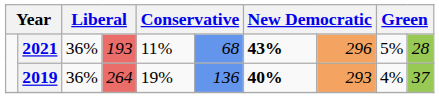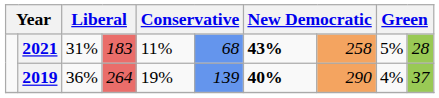(82, 48) 36% -> (82, 48) 31%
(119, 48) 193 -> (119, 48) 183
(359, 48) 296 -> (359, 48) 258
(226, 77) 136 -> (226, 77) 139
(359, 77) 293 -> (359, 77) 290
